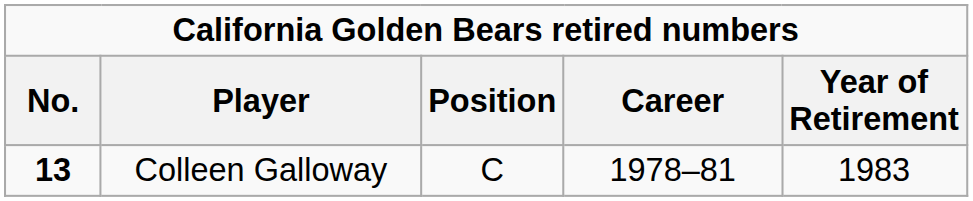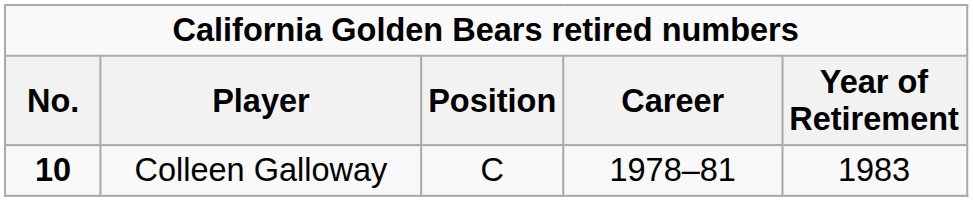(53, 169) 13 -> (53, 169) 10
